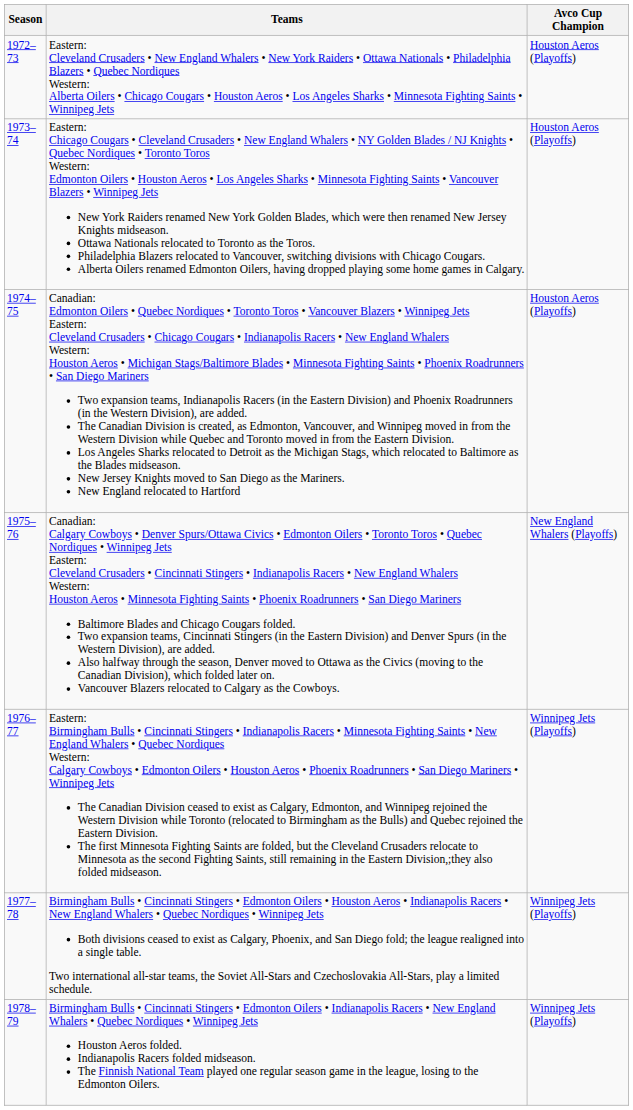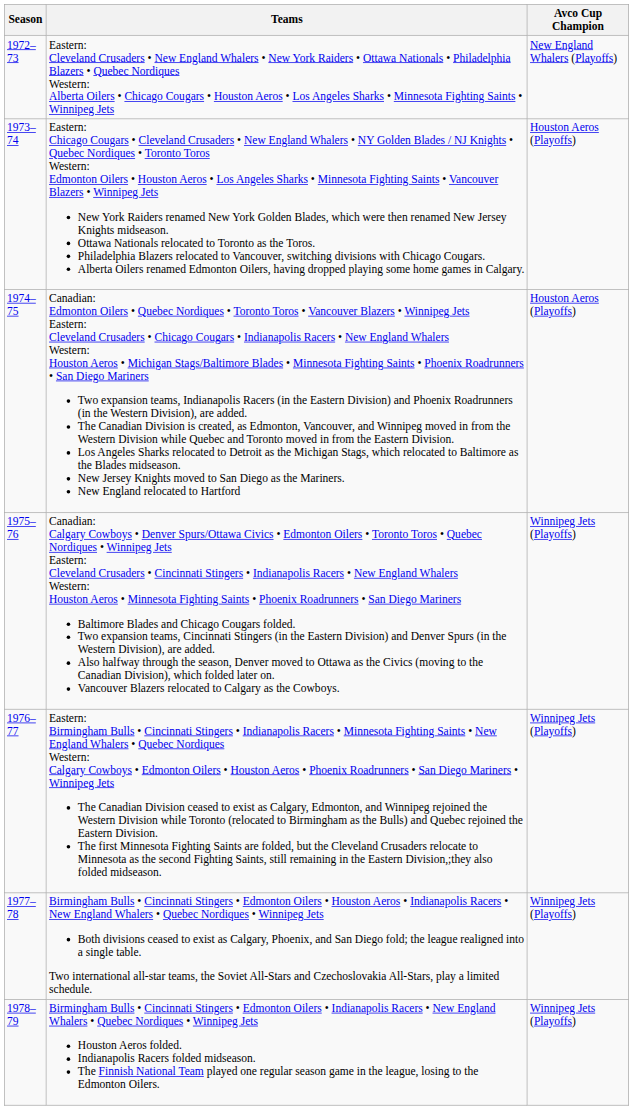(564, 51) Houston Aeros (Playoffs) -> (574, 51) New England Whalers (Playoffs)
(574, 528) New England Whalers (Playoffs) -> (563, 528) Winnipeg Jets (Playoffs)
